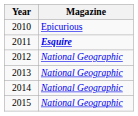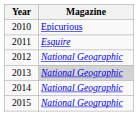(56, 42) bold -> (56, 42) normal
(82, 73) no background -> (82, 73) lightgrey background
